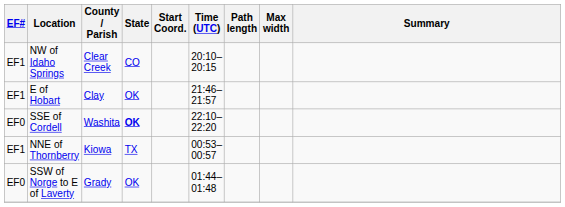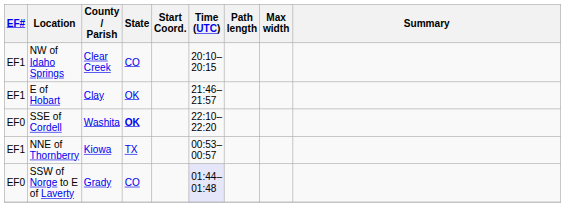(132, 183) OK -> (132, 183) CO
(207, 183) no background -> (207, 183) lavender background
